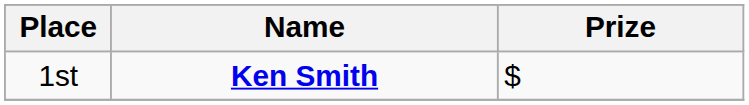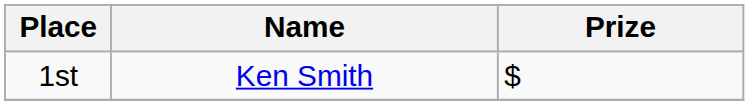(305, 75) bold -> (305, 75) normal
